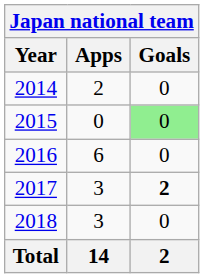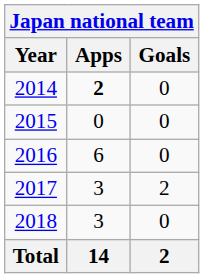(99, 88) normal -> (99, 88) bold
(164, 121) lightgreen background -> (164, 121) no background
(164, 188) bold -> (164, 188) normal
